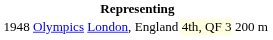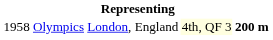(17, 26) 1948 -> (17, 26) 1958
(251, 26) normal -> (252, 26) bold
